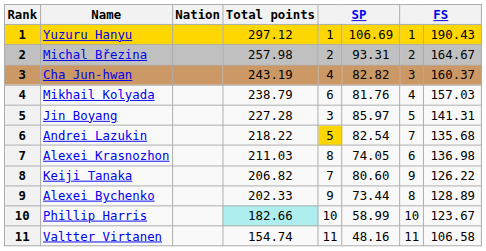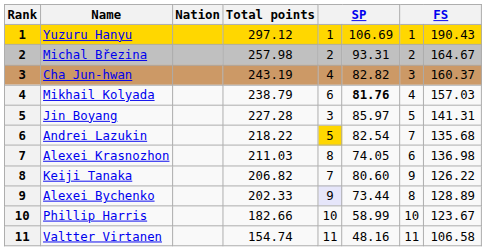(371, 95) normal -> (371, 95) bold
(330, 196) no background -> (330, 196) lavender background
(270, 216) paleturquoise background -> (270, 216) no background
